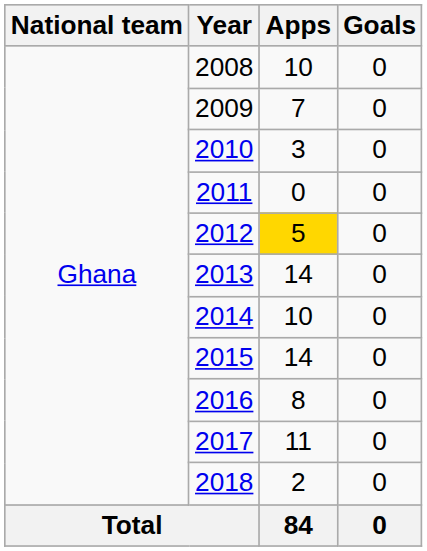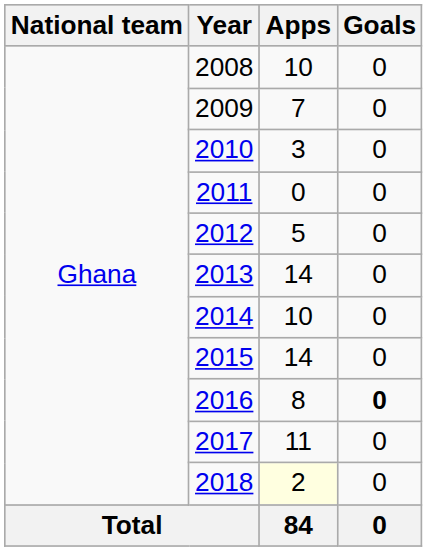(298, 233) gold background -> (298, 233) no background
(380, 399) normal -> (380, 399) bold
(298, 483) no background -> (298, 483) lightyellow background
